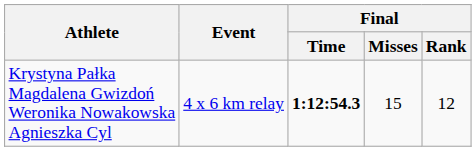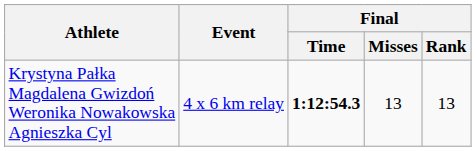(393, 103) 15 -> (393, 103) 13
(446, 103) 12 -> (446, 103) 13
